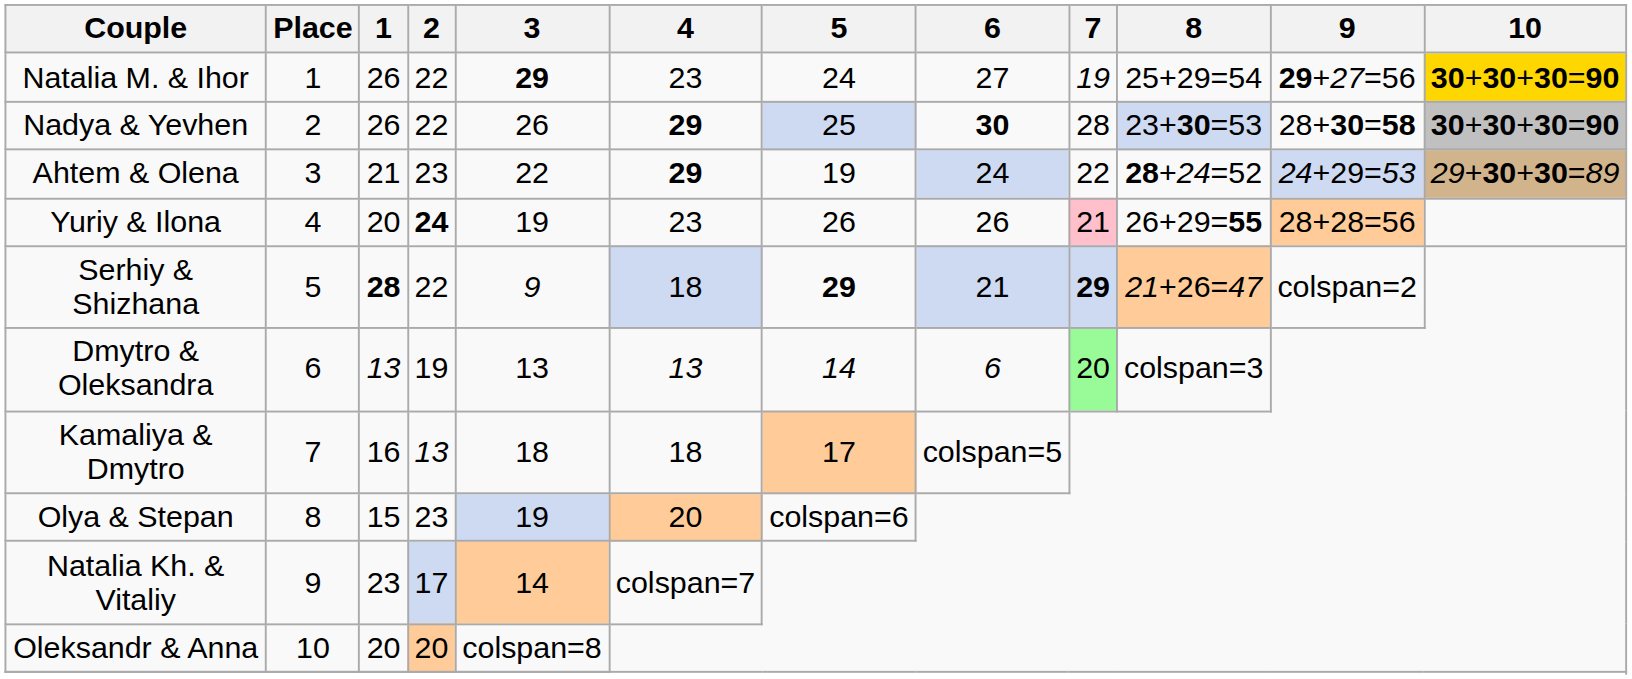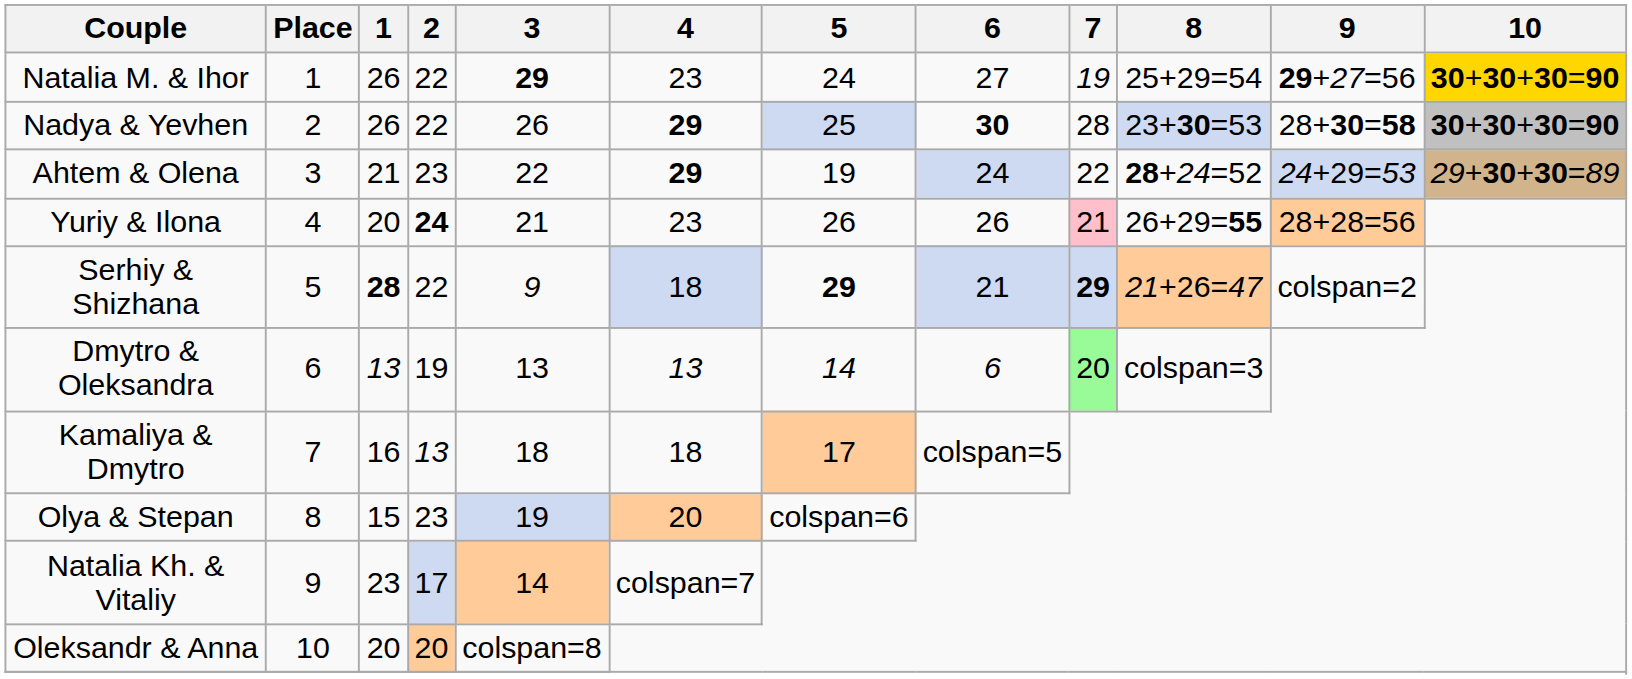(532, 221) 19 -> (532, 221) 21
